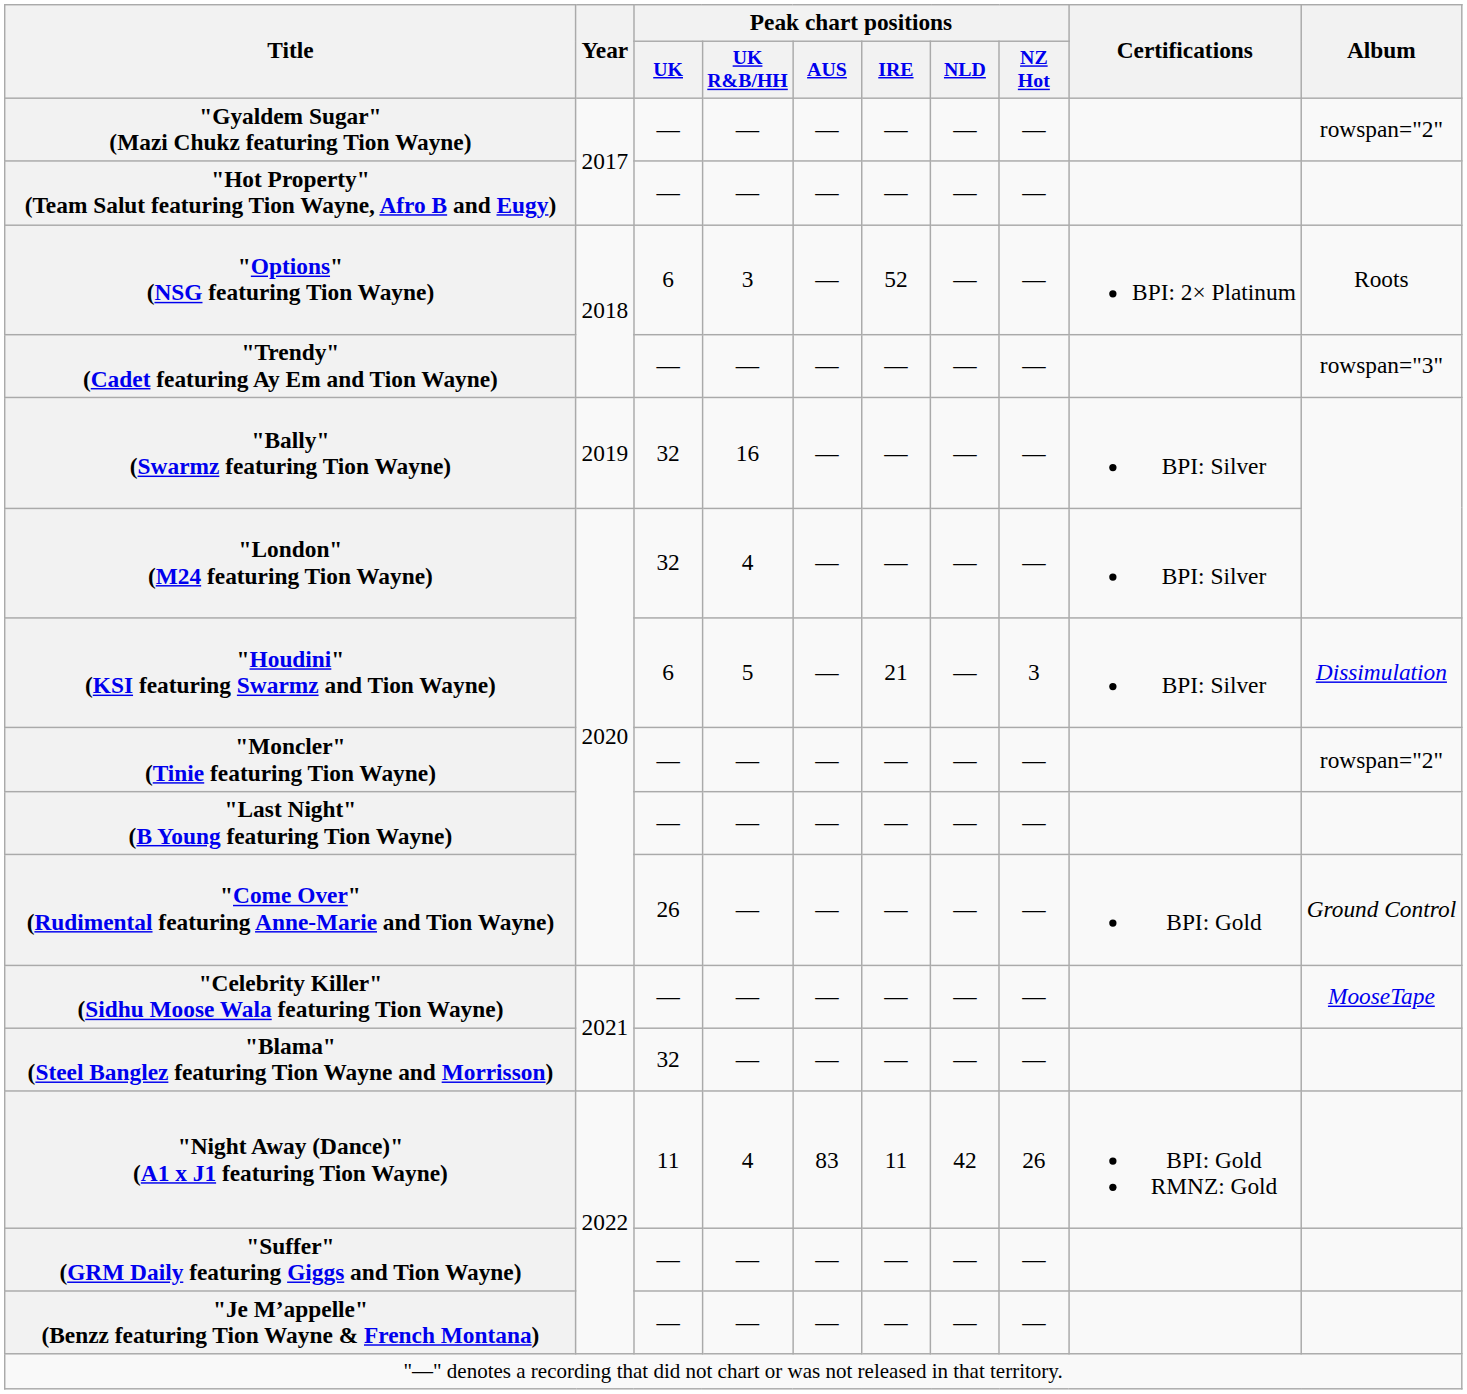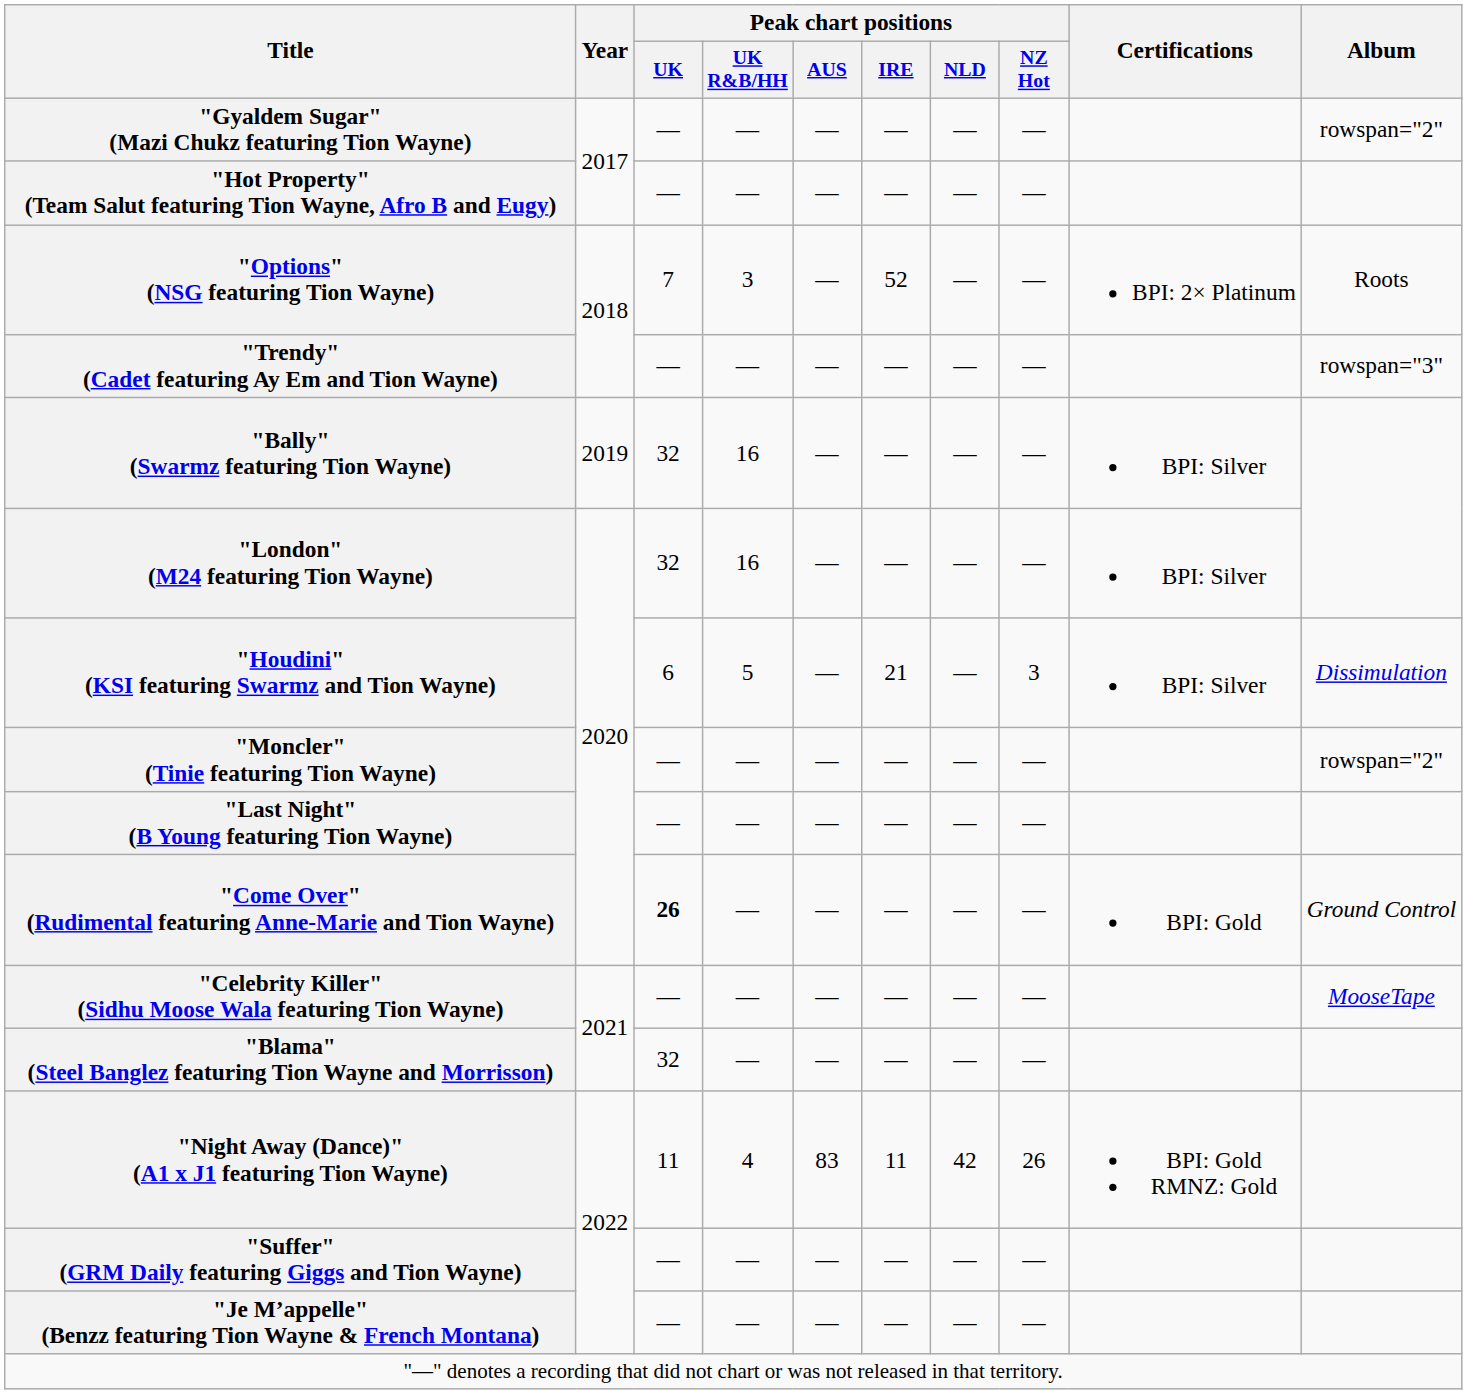(668, 279) 6 -> (668, 279) 7
(748, 562) 4 -> (748, 562) 16
(668, 909) normal -> (668, 909) bold
